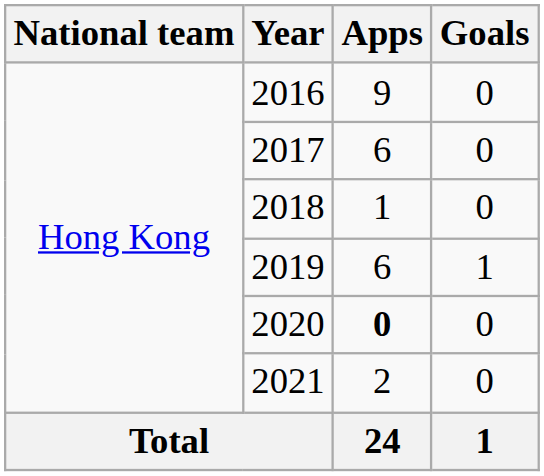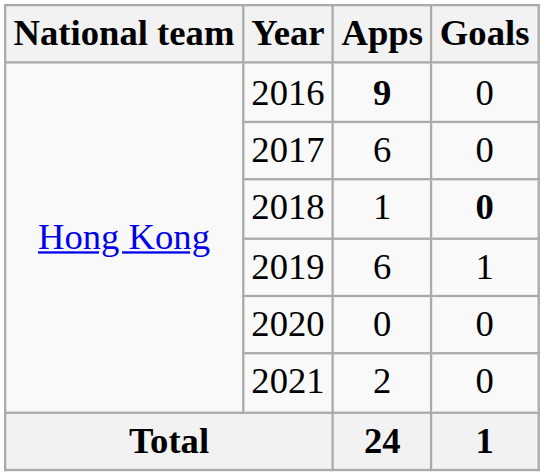(382, 91) normal -> (382, 91) bold
(485, 207) normal -> (485, 207) bold
(382, 324) bold -> (382, 324) normal
